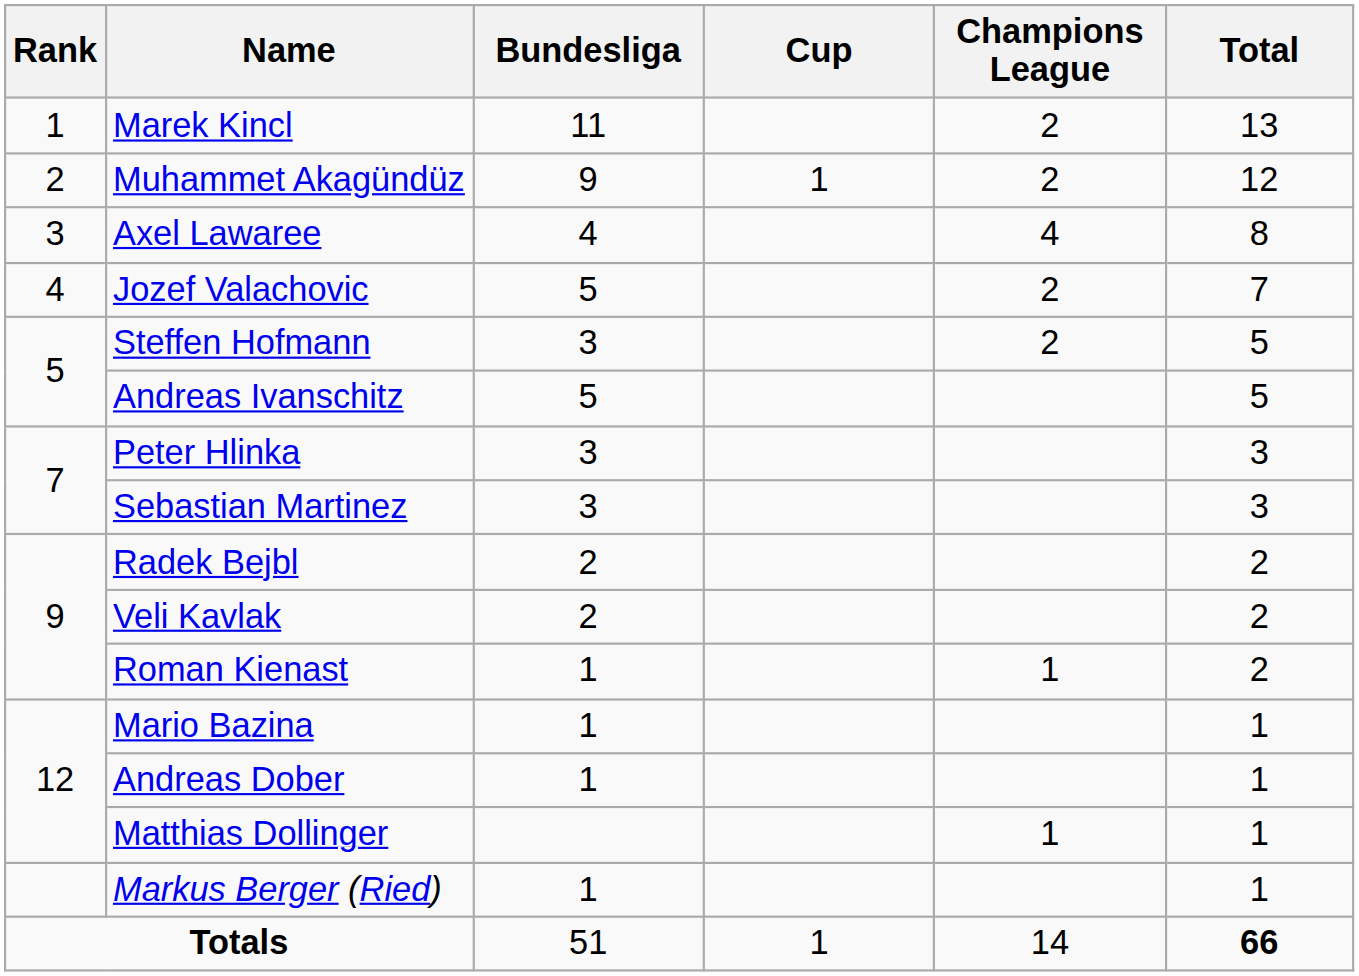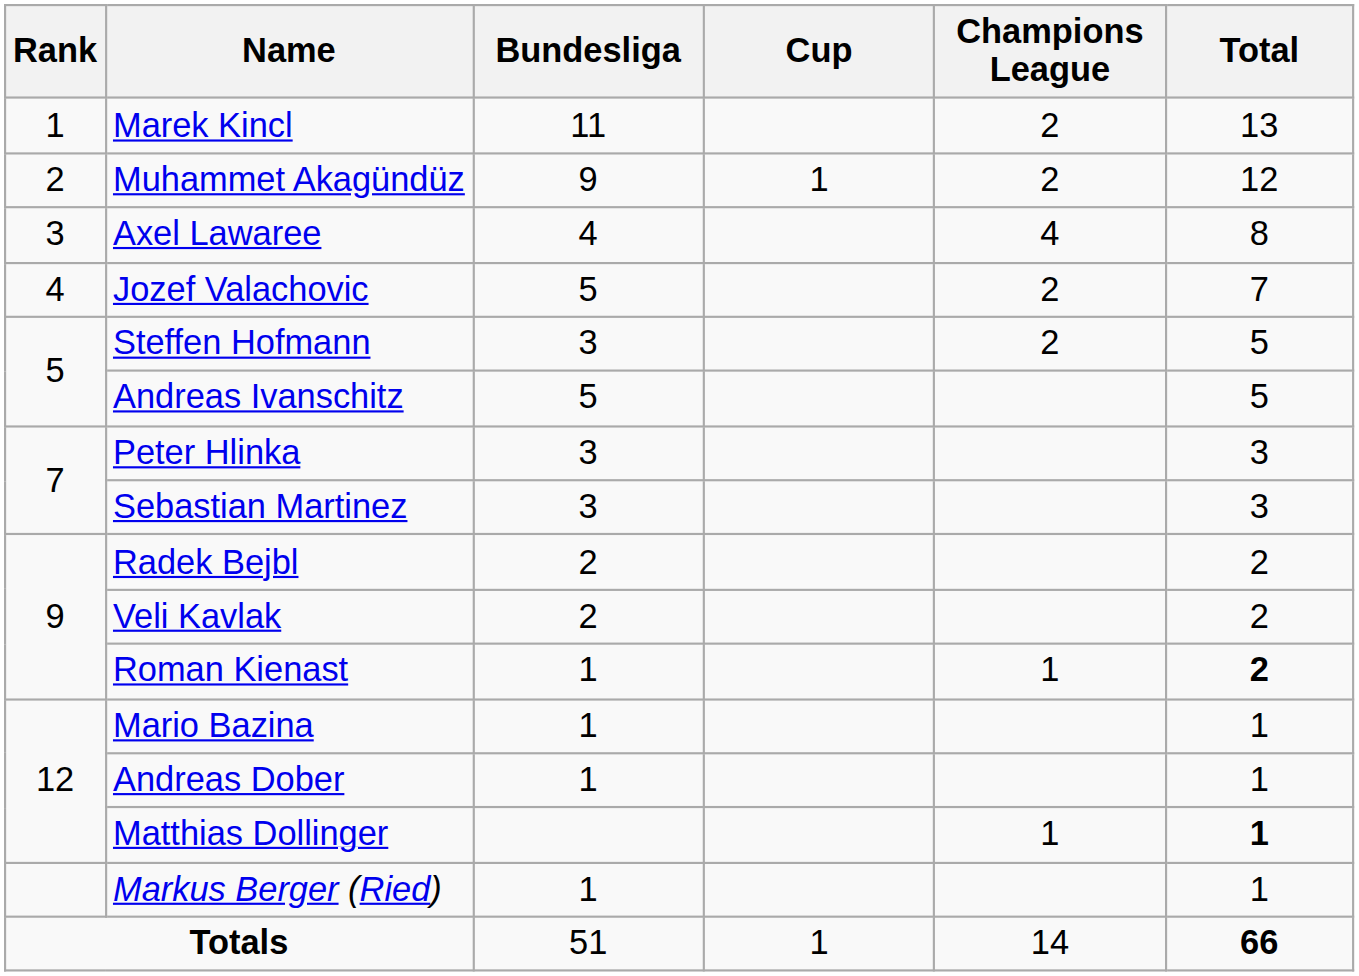(1259, 670) normal -> (1259, 670) bold
(1259, 834) normal -> (1259, 834) bold
